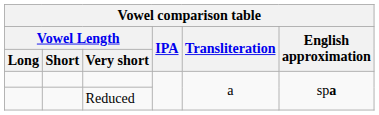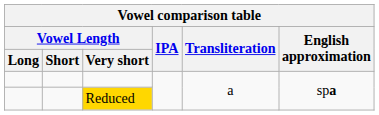(110, 98) no background -> (110, 98) gold background
